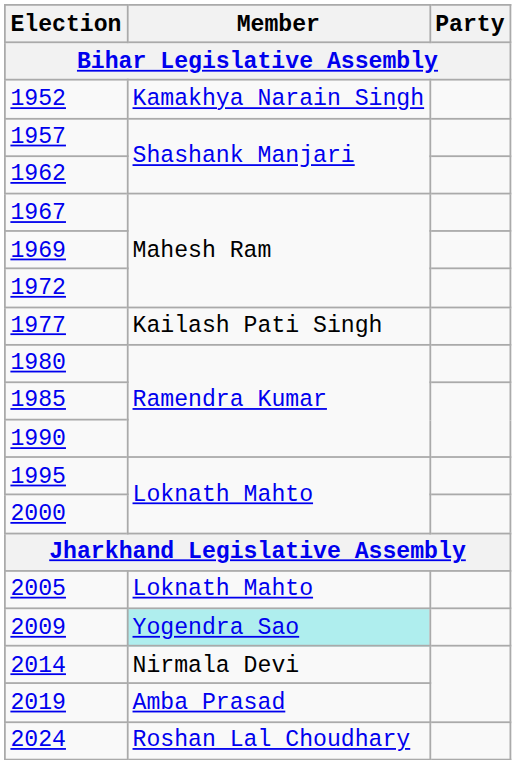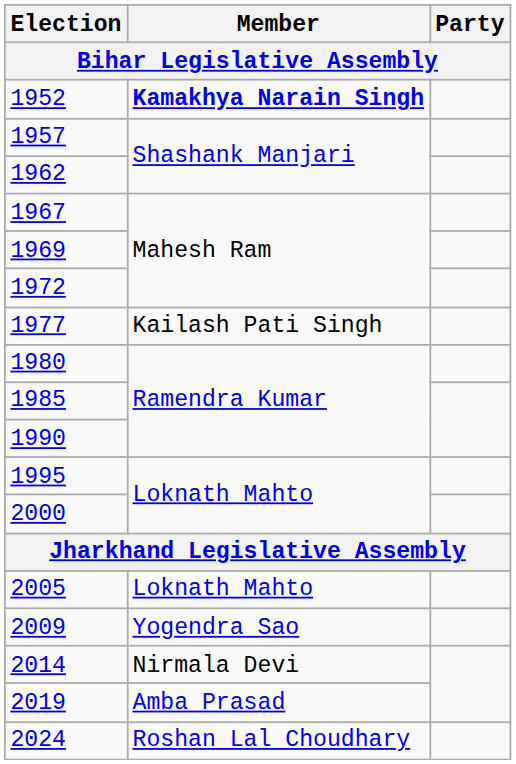(278, 99) normal -> (278, 99) bold
(216, 627) paleturquoise background -> (216, 627) no background
